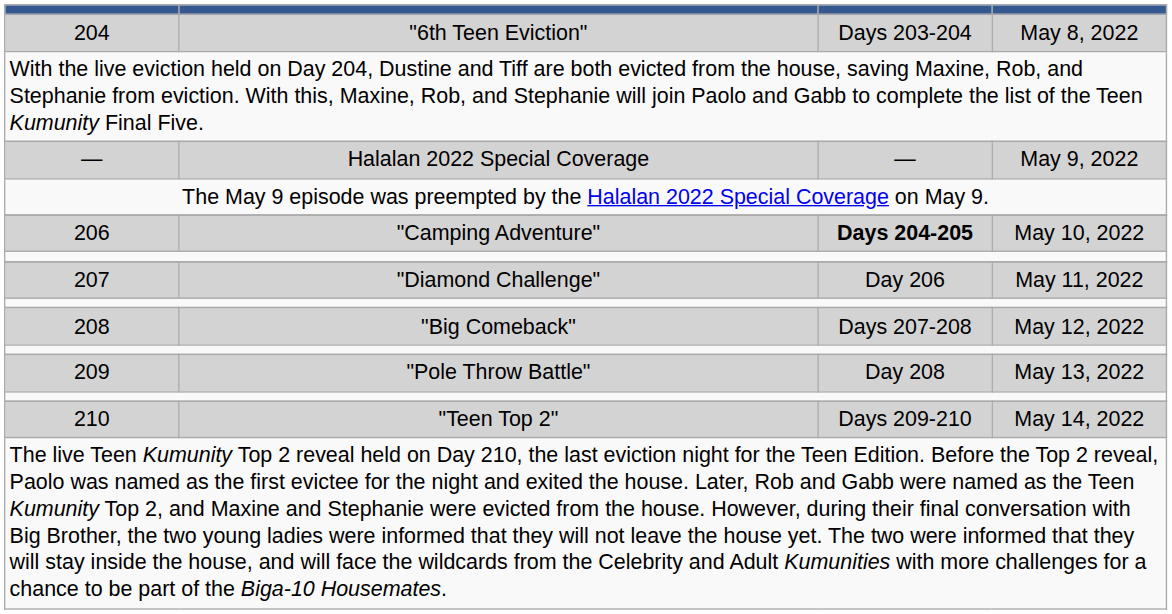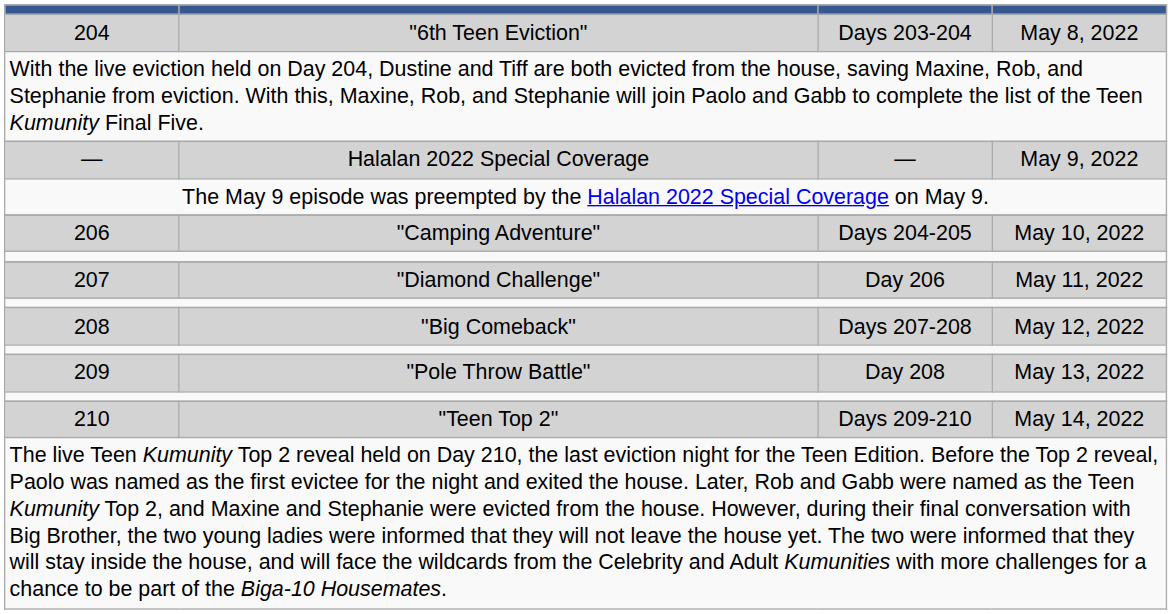(905, 233) bold -> (905, 233) normal
